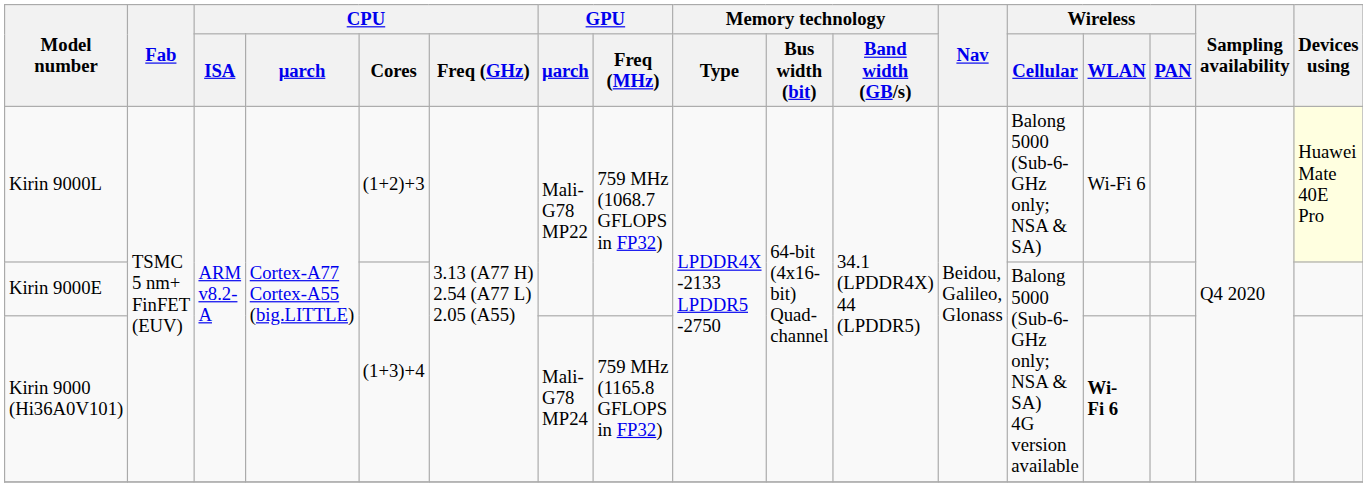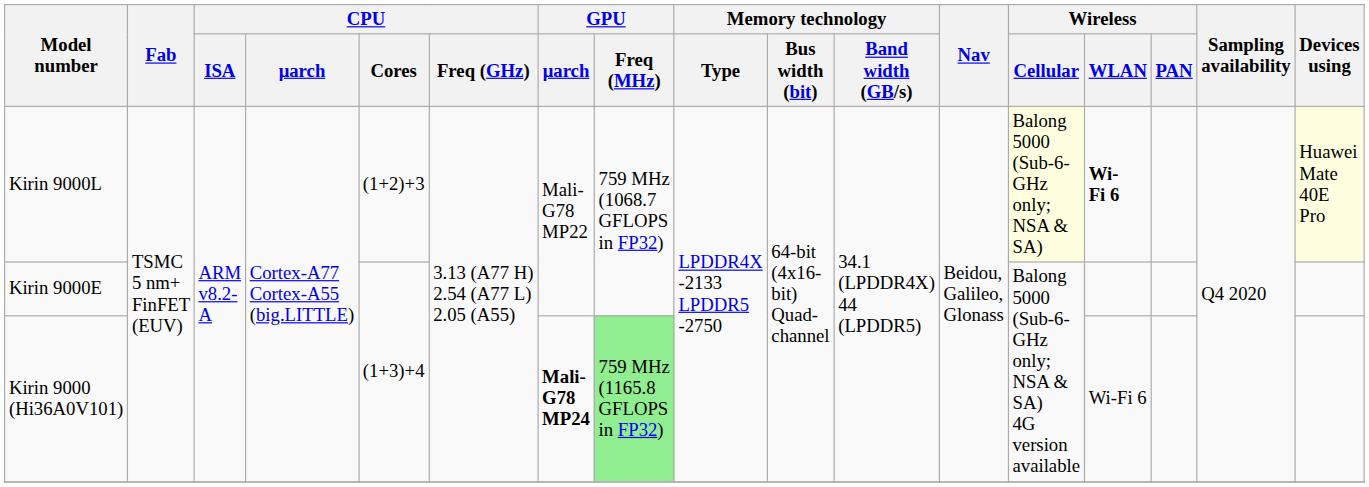(1040, 184) no background -> (1041, 184) lightyellow background
(1117, 184) normal -> (1104, 184) bold
(565, 398) normal -> (566, 398) bold
(633, 398) no background -> (634, 398) lightgreen background
(1103, 398) bold -> (1118, 398) normal
